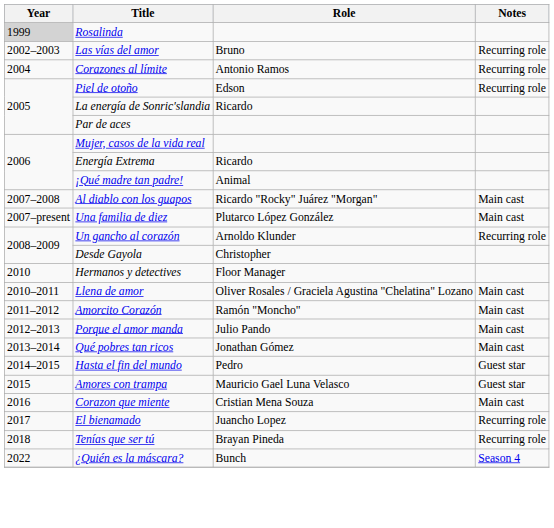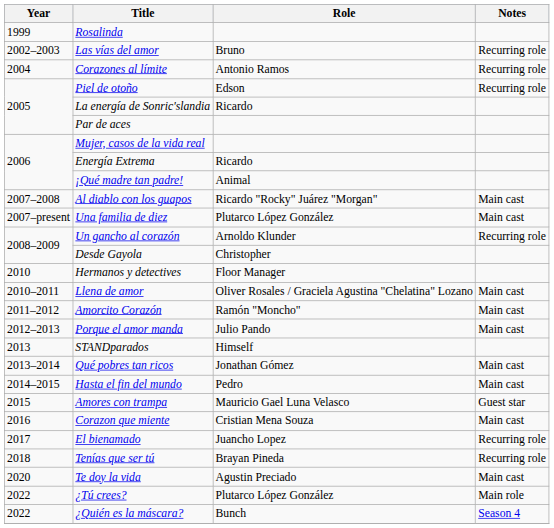(19, 32) lightgrey background -> (19, 32) no background
+ row: (112, 347)
(502, 365) Guest star -> (501, 384) Main cast
+ row: (108, 476)
+ row: (101, 495)
